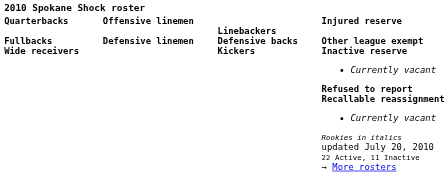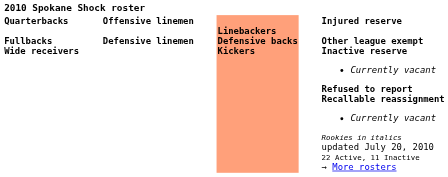(258, 41) no background -> (258, 41) lightsalmon background
